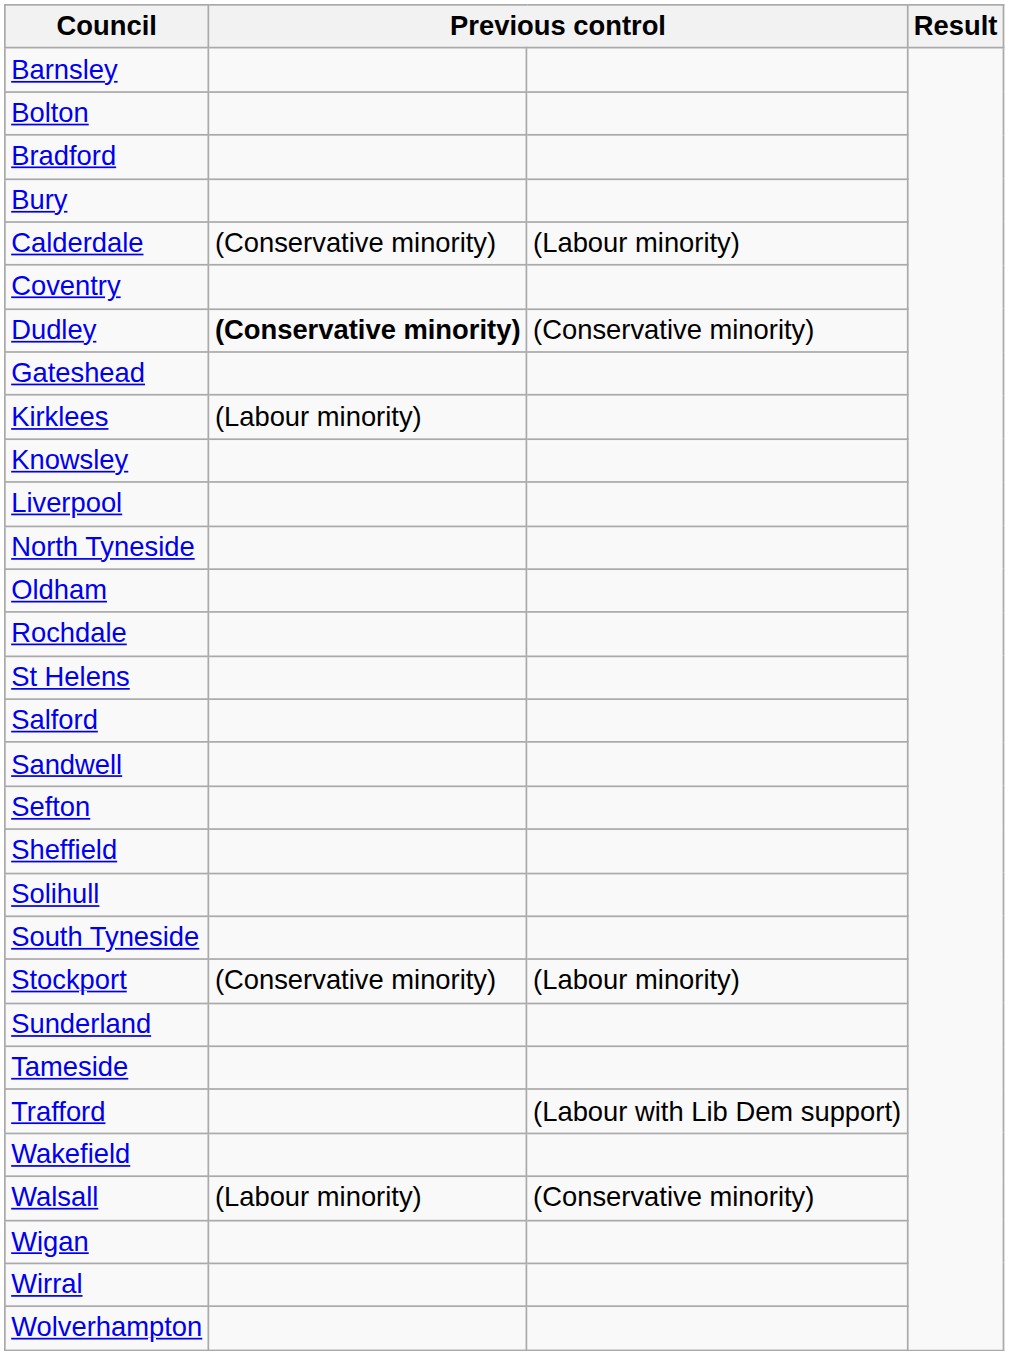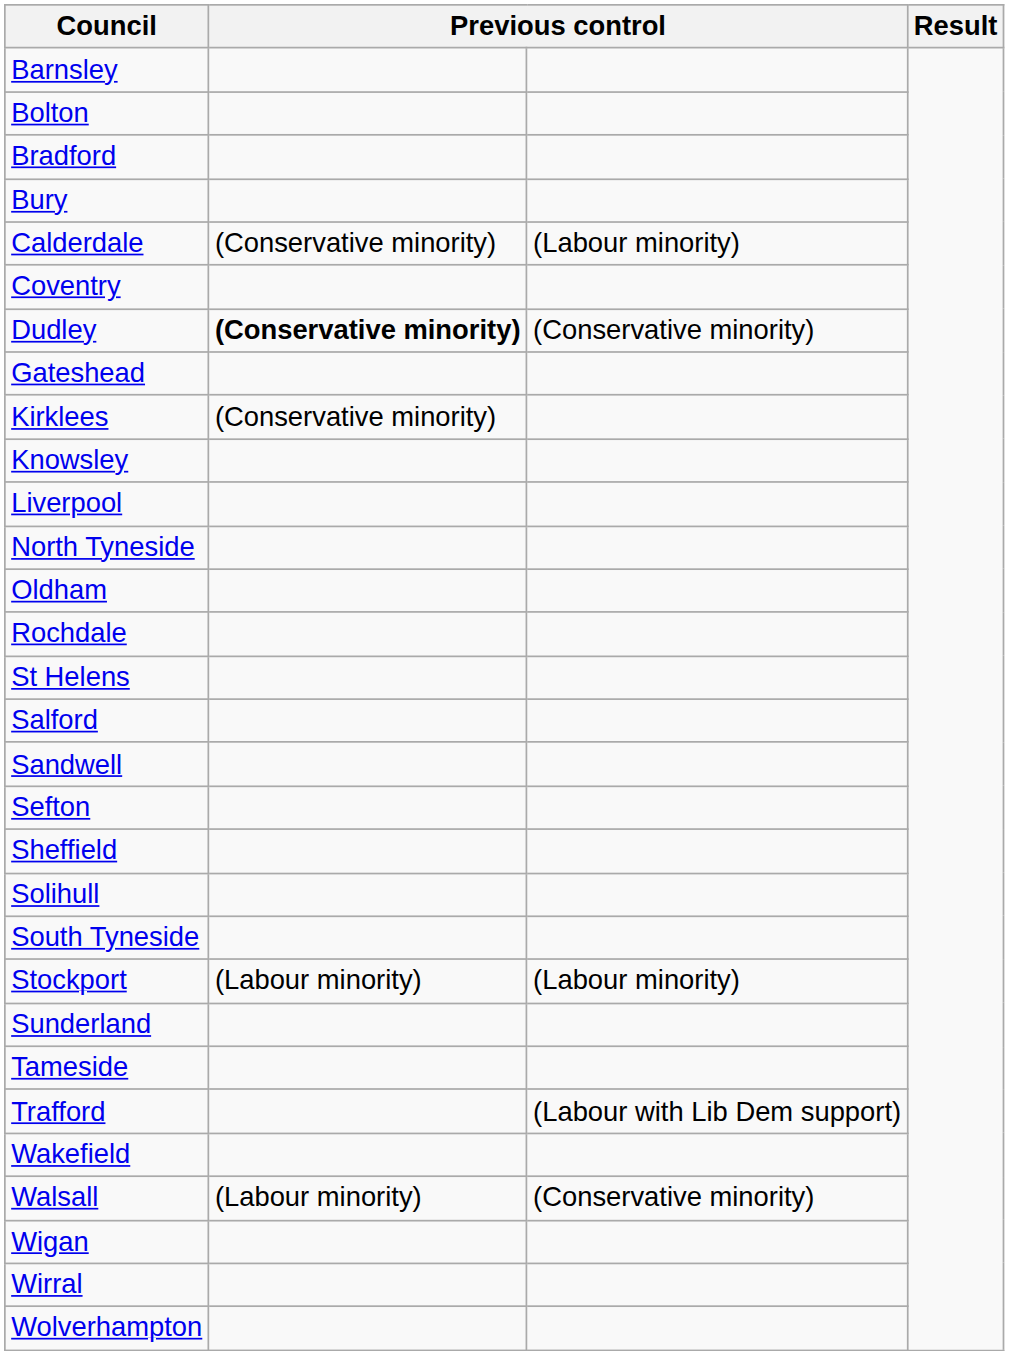(318, 416) (Labour minority) -> (356, 416) (Conservative minority)
(356, 980) (Conservative minority) -> (318, 980) (Labour minority)
